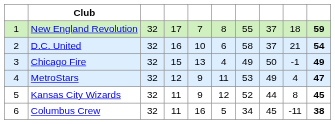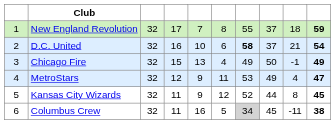(248, 45) normal -> (248, 45) bold
(248, 111) no background -> (248, 111) lightgrey background
